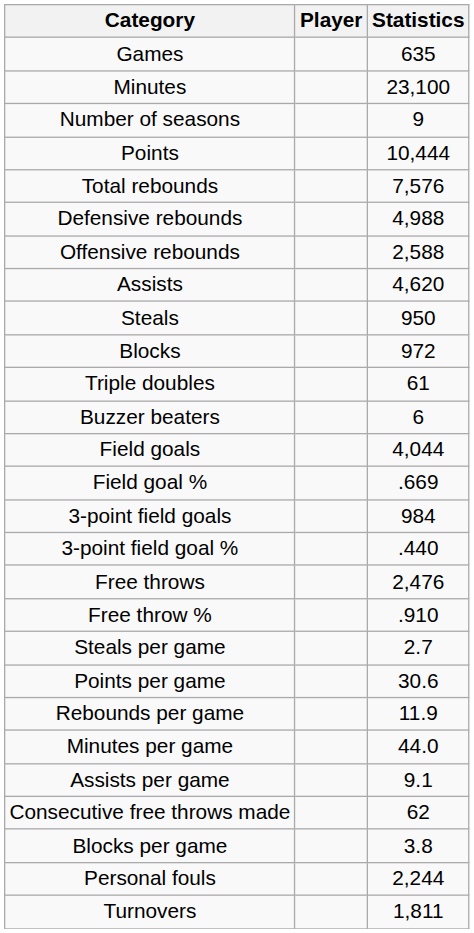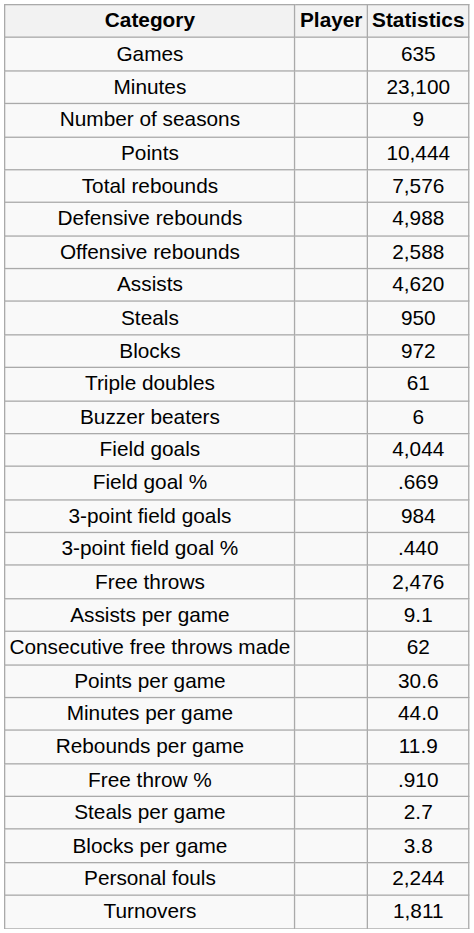rows swapped: (150, 614) <-> (150, 779)
rows swapped: (150, 812) <-> (150, 647)
rows swapped: (150, 746) <-> (150, 713)
